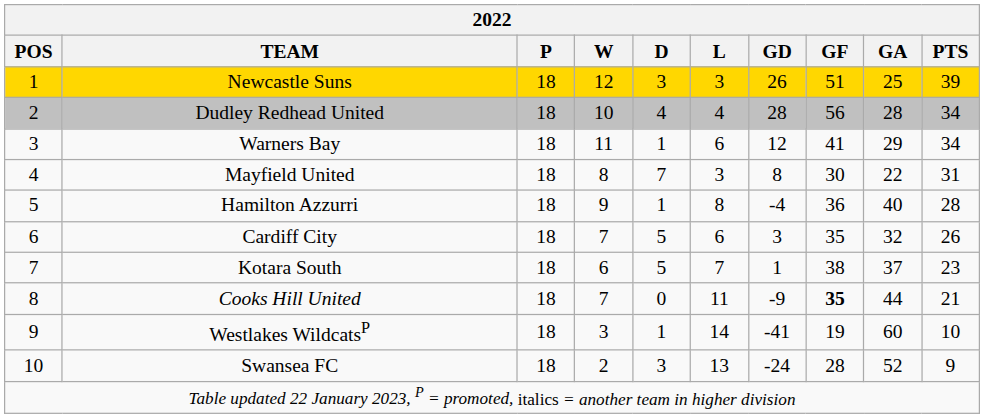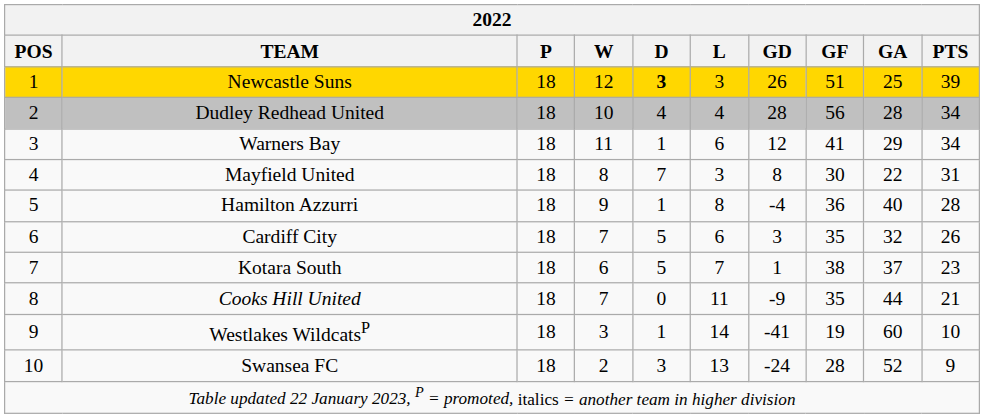(662, 81) normal -> (662, 81) bold
(835, 298) bold -> (835, 298) normal
